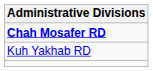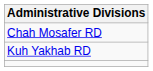(56, 32) bold -> (54, 32) normal
